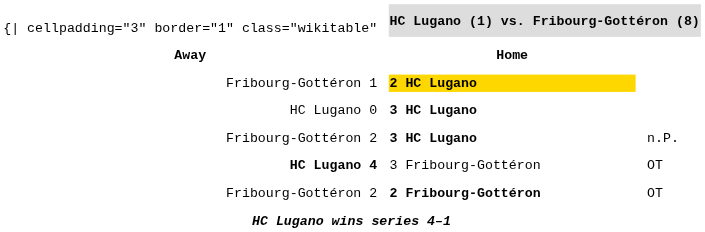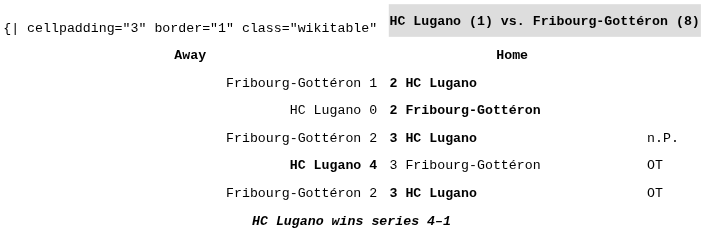(433, 83) gold background -> (433, 83) no background
(433, 111) 3 HC Lugano -> (465, 111) 2 Fribourg-Gottéron
(465, 193) 2 Fribourg-Gottéron -> (433, 193) 3 HC Lugano
